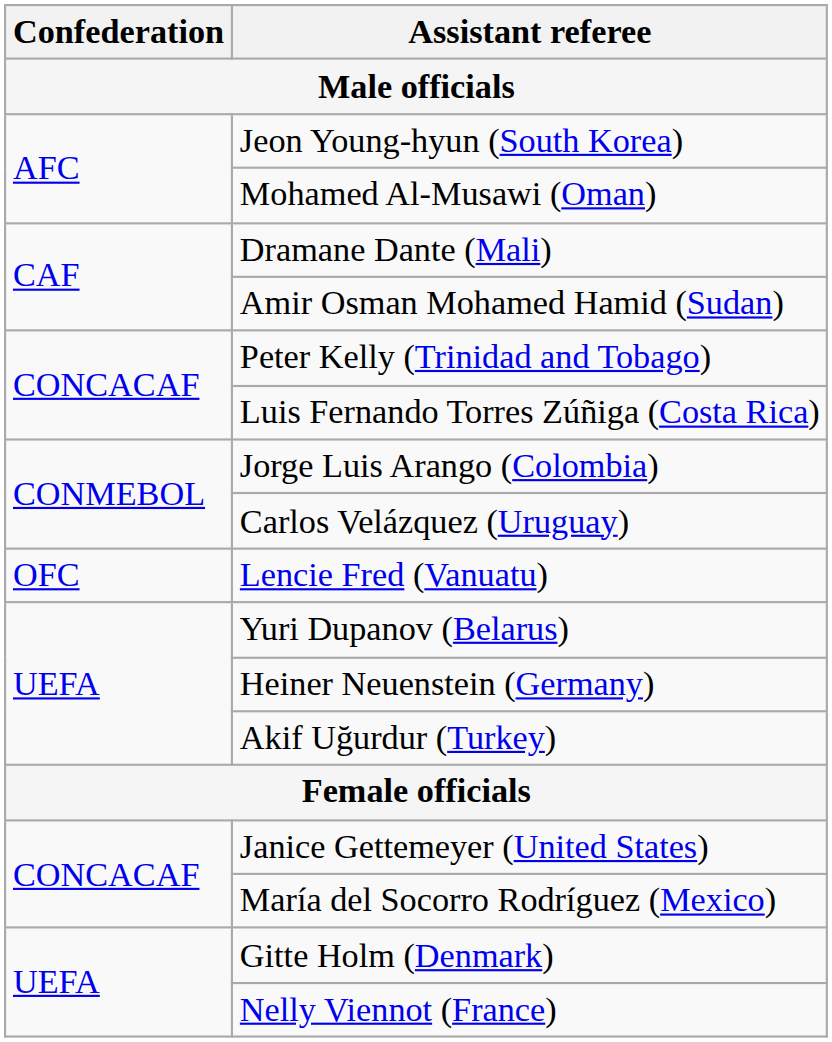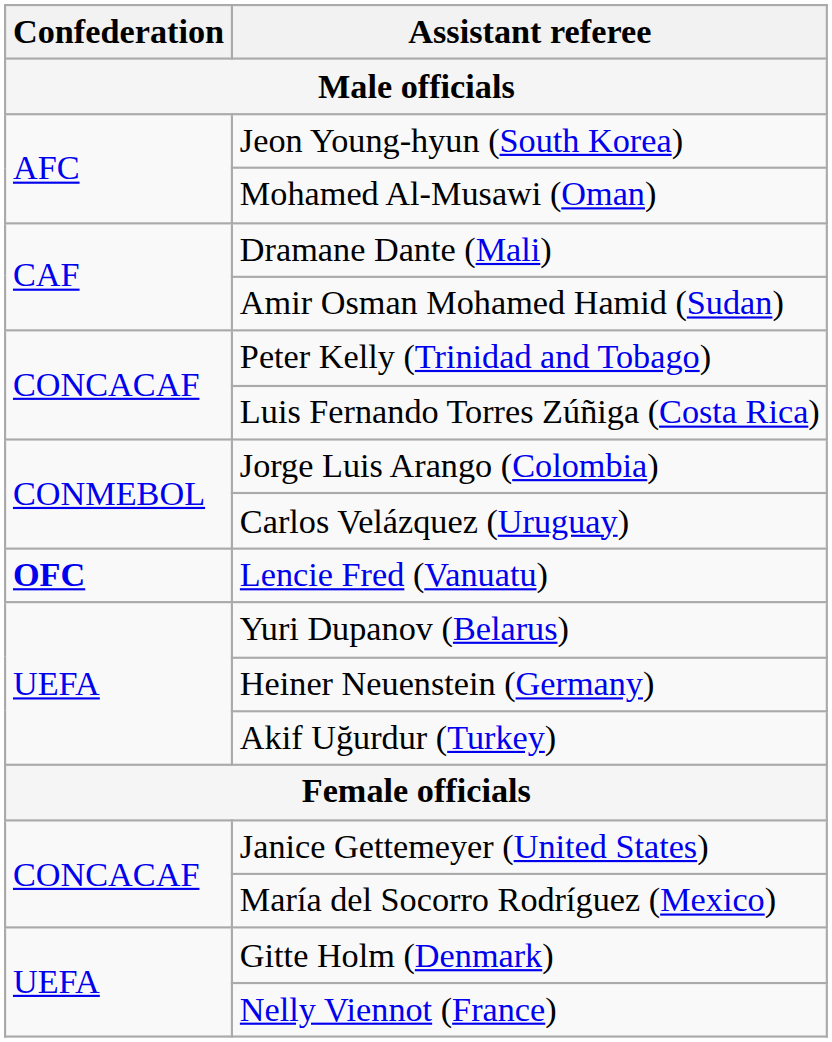(46, 574) normal -> (49, 574) bold
